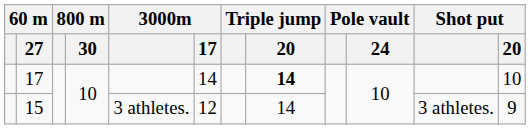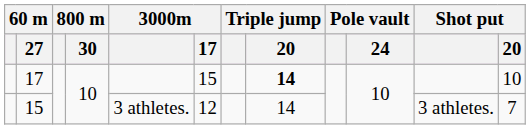(207, 78) 14 -> (207, 78) 15
(512, 108) 9 -> (512, 108) 7
